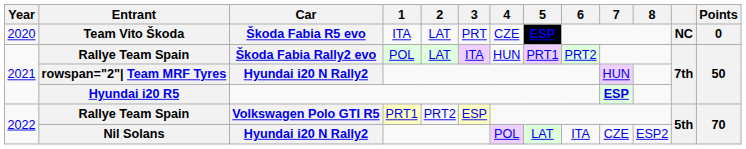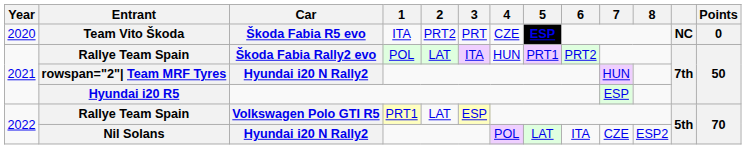(440, 34) LAT -> (440, 34) PRT2
(616, 94) bold -> (616, 94) normal
(440, 114) PRT2 -> (440, 114) LAT
